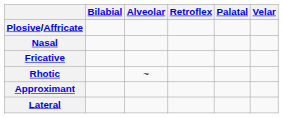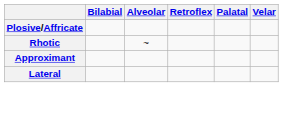- row: (45, 43)
- row: (45, 58)
